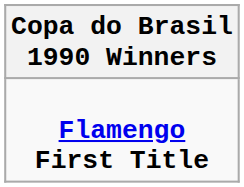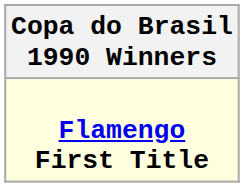(122, 146) no background -> (122, 146) lightyellow background
